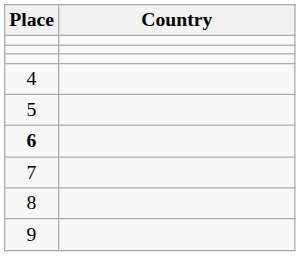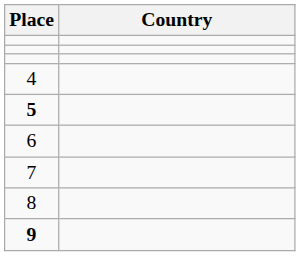(32, 109) normal -> (32, 109) bold
(32, 140) bold -> (32, 140) normal
(32, 234) normal -> (32, 234) bold
